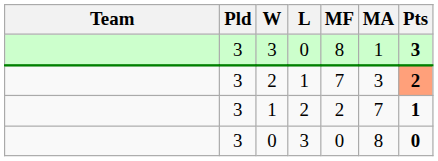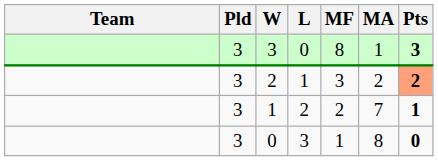(339, 80) 7 -> (339, 80) 3
(379, 80) 3 -> (379, 80) 2
(339, 140) 0 -> (339, 140) 1
